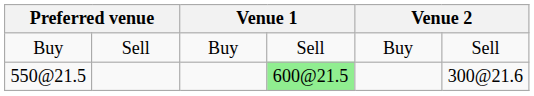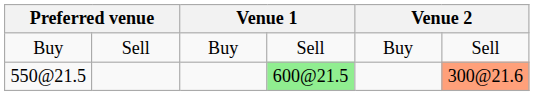(485, 76) no background -> (485, 76) lightsalmon background
